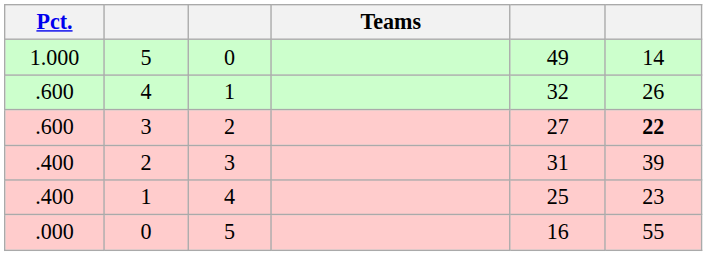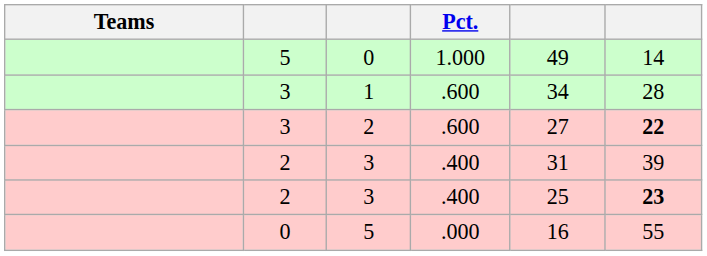columns swapped: (391, 22) <-> (54, 22)
(146, 92) 4 -> (285, 92) 3
(558, 92) 32 -> (558, 92) 34
(653, 92) 26 -> (653, 92) 28
(146, 197) 1 -> (285, 197) 2
(230, 197) 4 -> (369, 197) 3
(653, 197) normal -> (653, 197) bold
